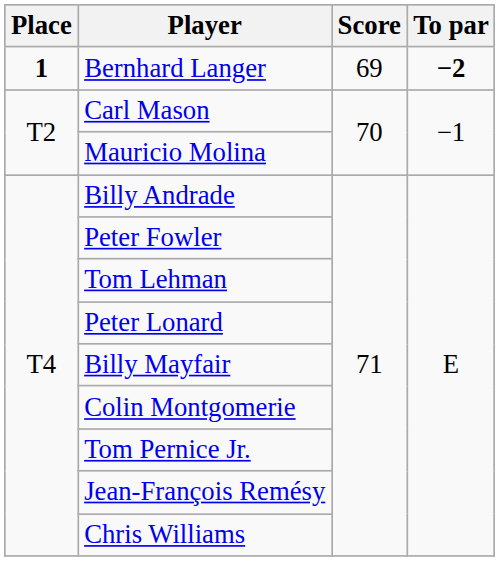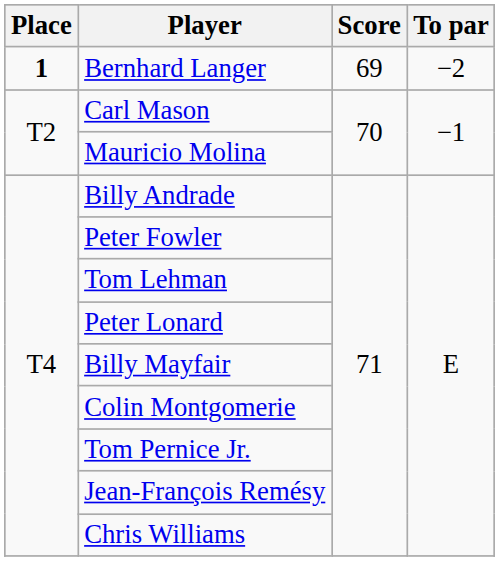(451, 68) bold -> (451, 68) normal
